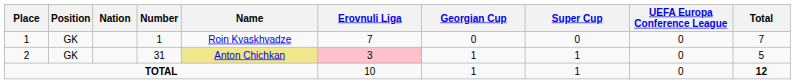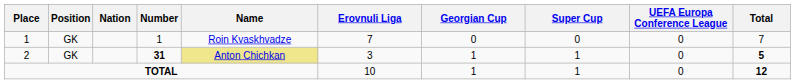(159, 55) normal -> (159, 55) bold
(370, 55) pink background -> (370, 55) no background
(761, 55) normal -> (761, 55) bold
